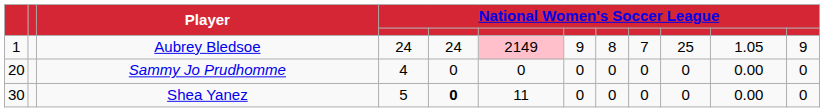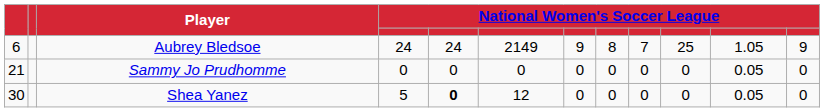(16, 47) 1 -> (16, 47) 6
(521, 47) pink background -> (521, 47) no background
(16, 71) 20 -> (16, 71) 21
(404, 71) 4 -> (404, 71) 0
(749, 71) 0.00 -> (749, 71) 0.05
(521, 94) 11 -> (521, 94) 12
(749, 94) 0.00 -> (749, 94) 0.05
